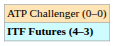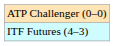(50, 31) bold -> (48, 31) normal
